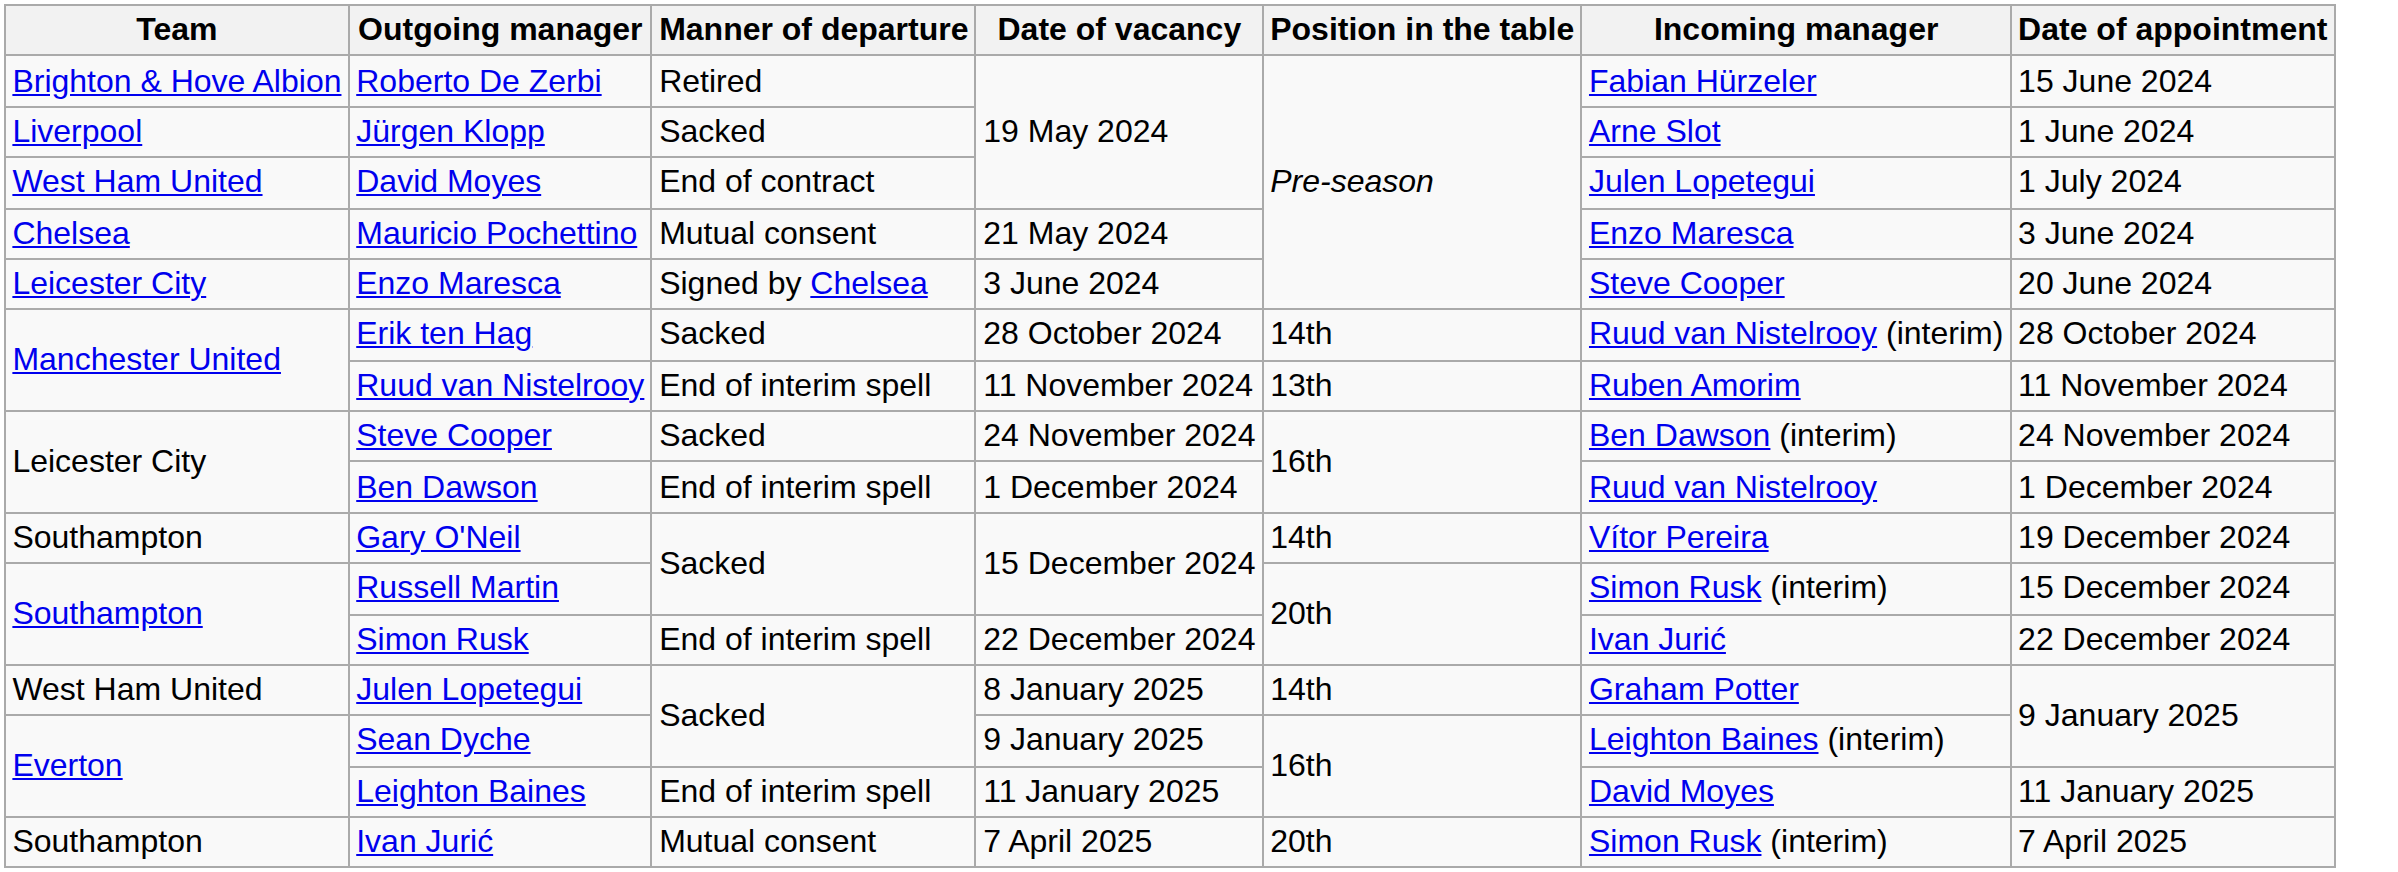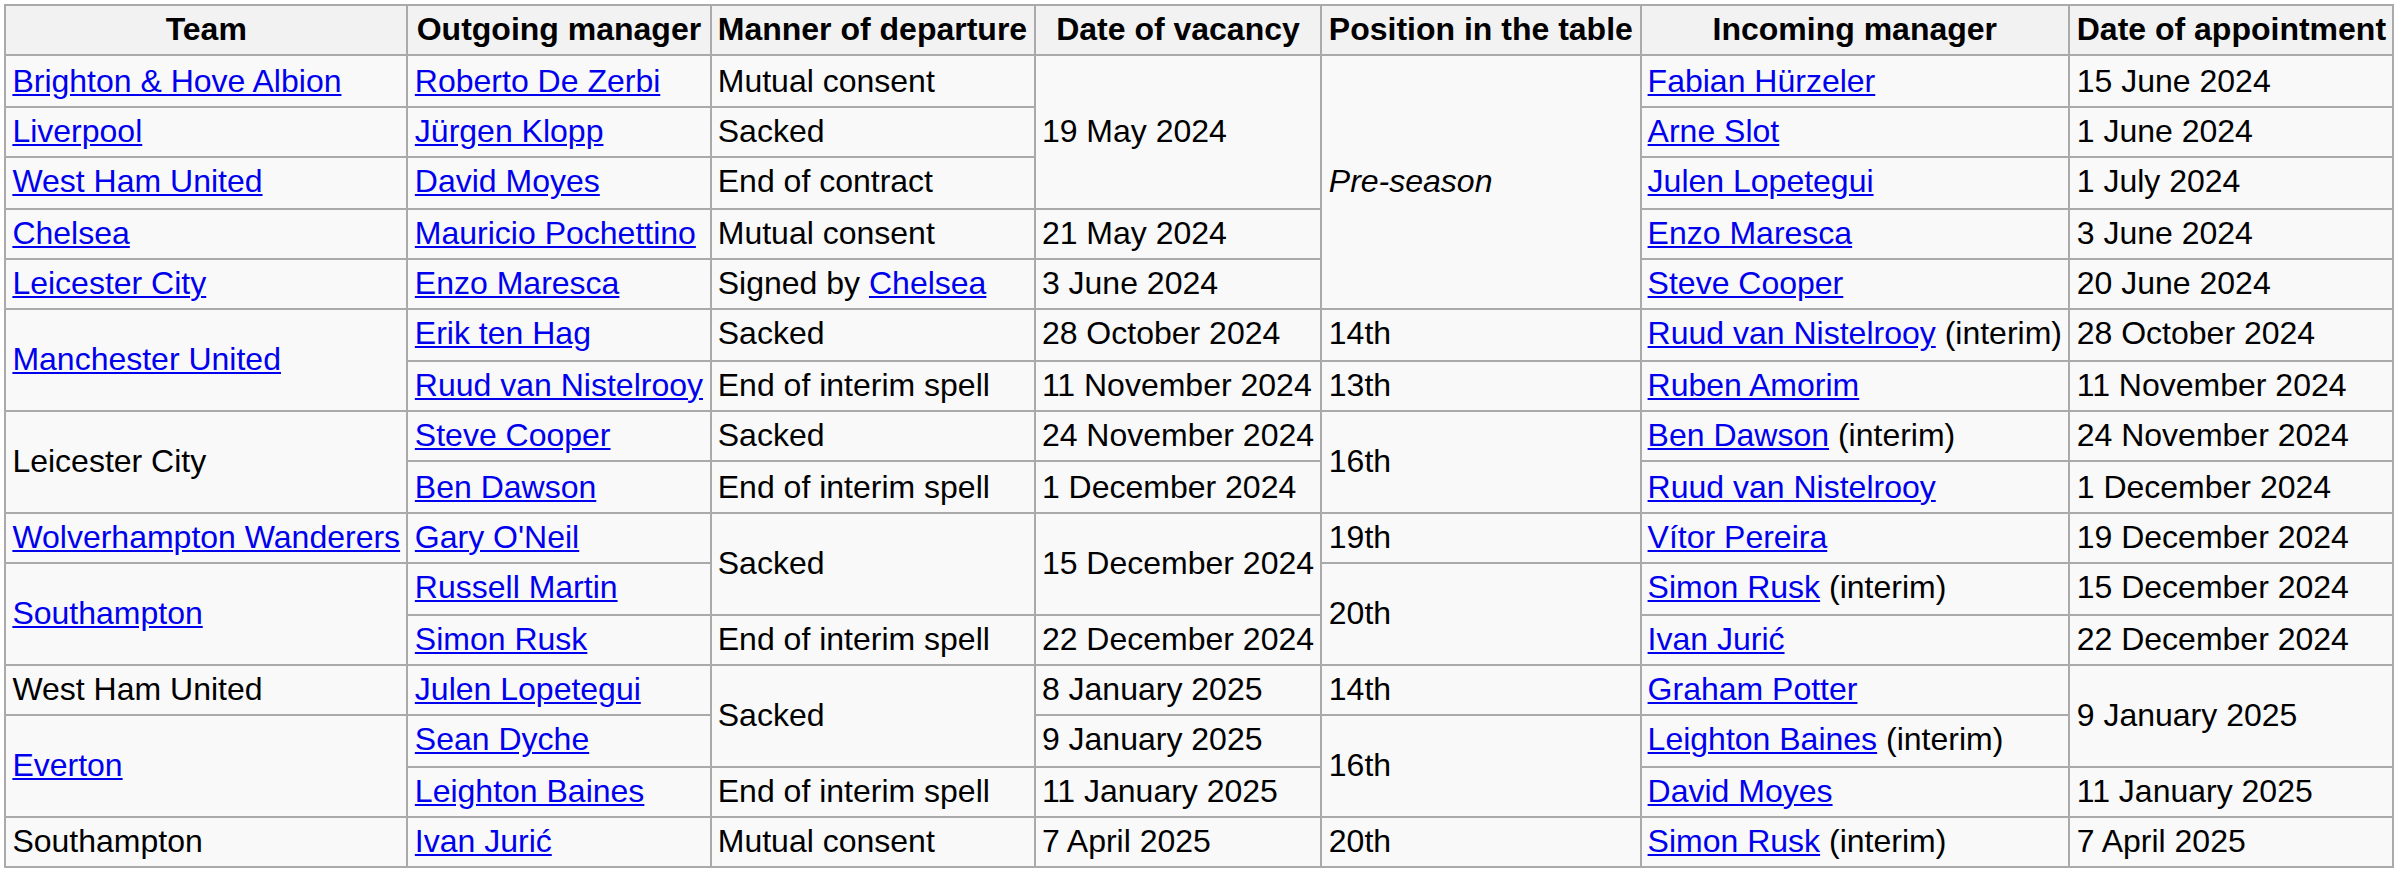(711, 80) Retired -> (826, 80) Mutual consent
(108, 537) Southampton -> (206, 537) Wolverhampton Wanderers
(1301, 537) 14th -> (1360, 537) 19th
